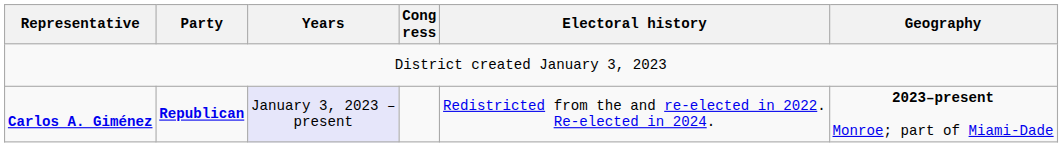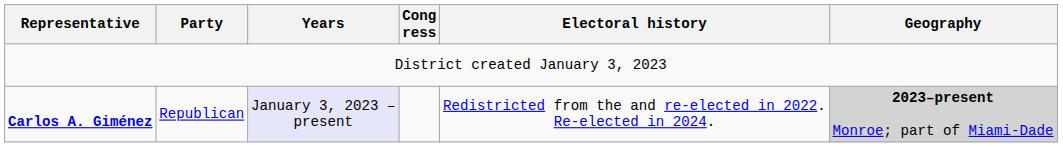(202, 114) bold -> (202, 114) normal
(943, 114) no background -> (943, 114) lightgrey background
